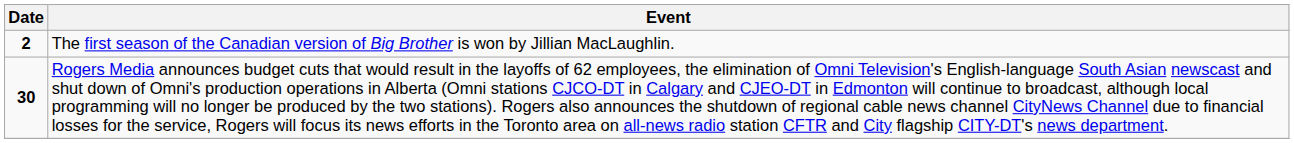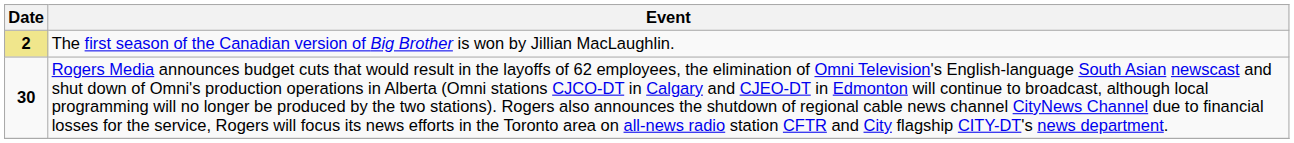(26, 43) no background -> (26, 43) khaki background
